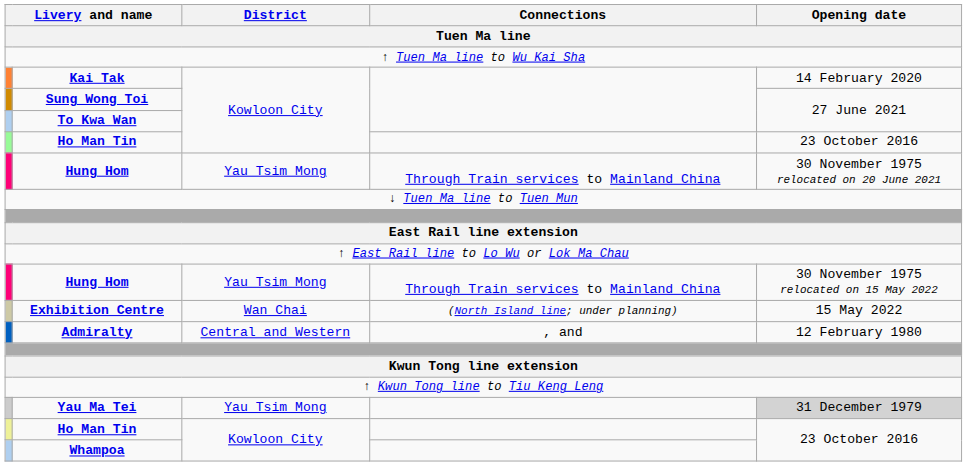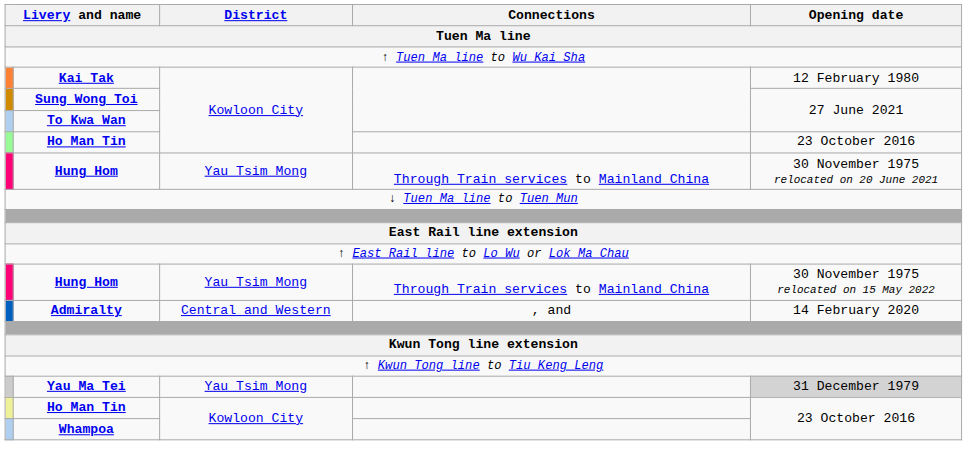(859, 78) 14 February 2020 -> (856, 78) 12 February 1980
- row: (97, 311)
(859, 332) 12 February 1980 -> (856, 311) 14 February 2020
